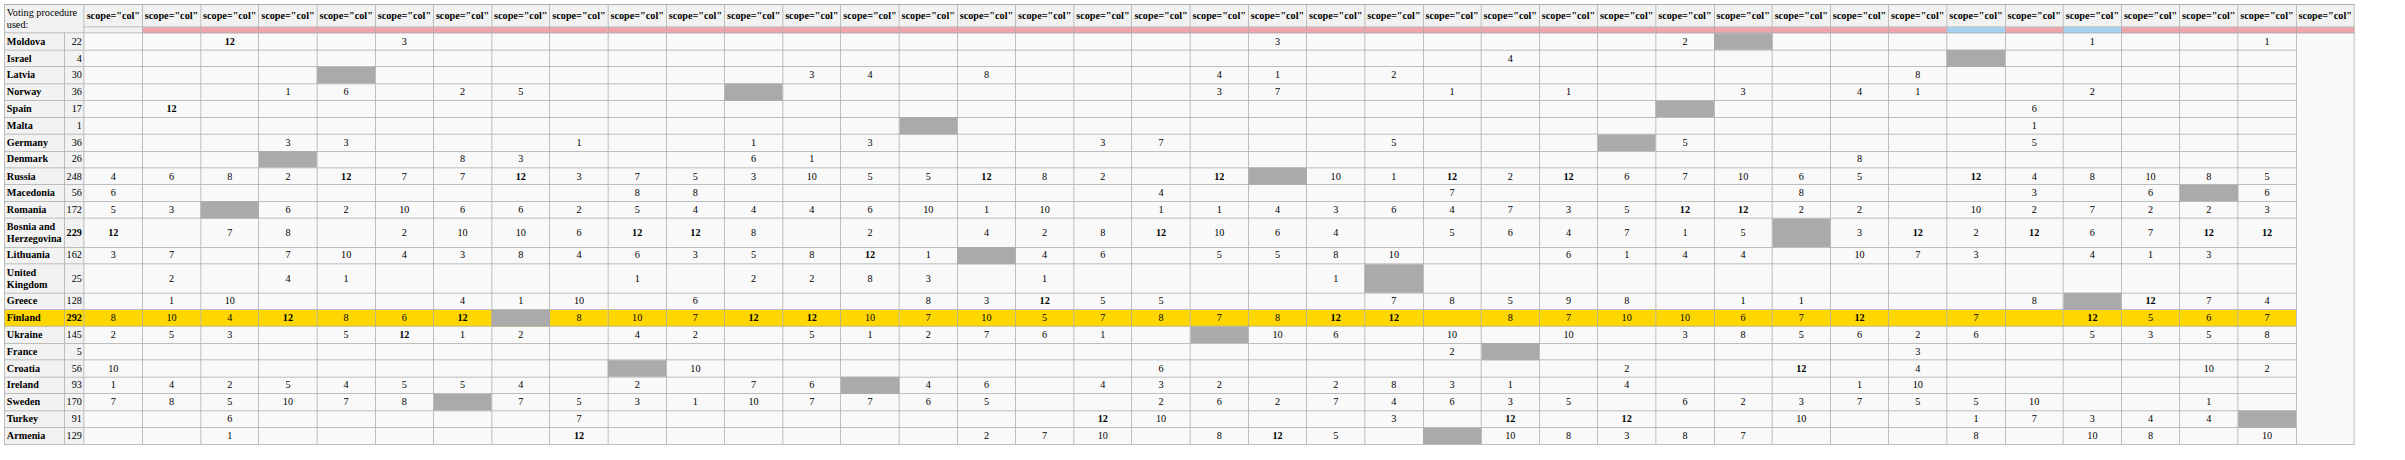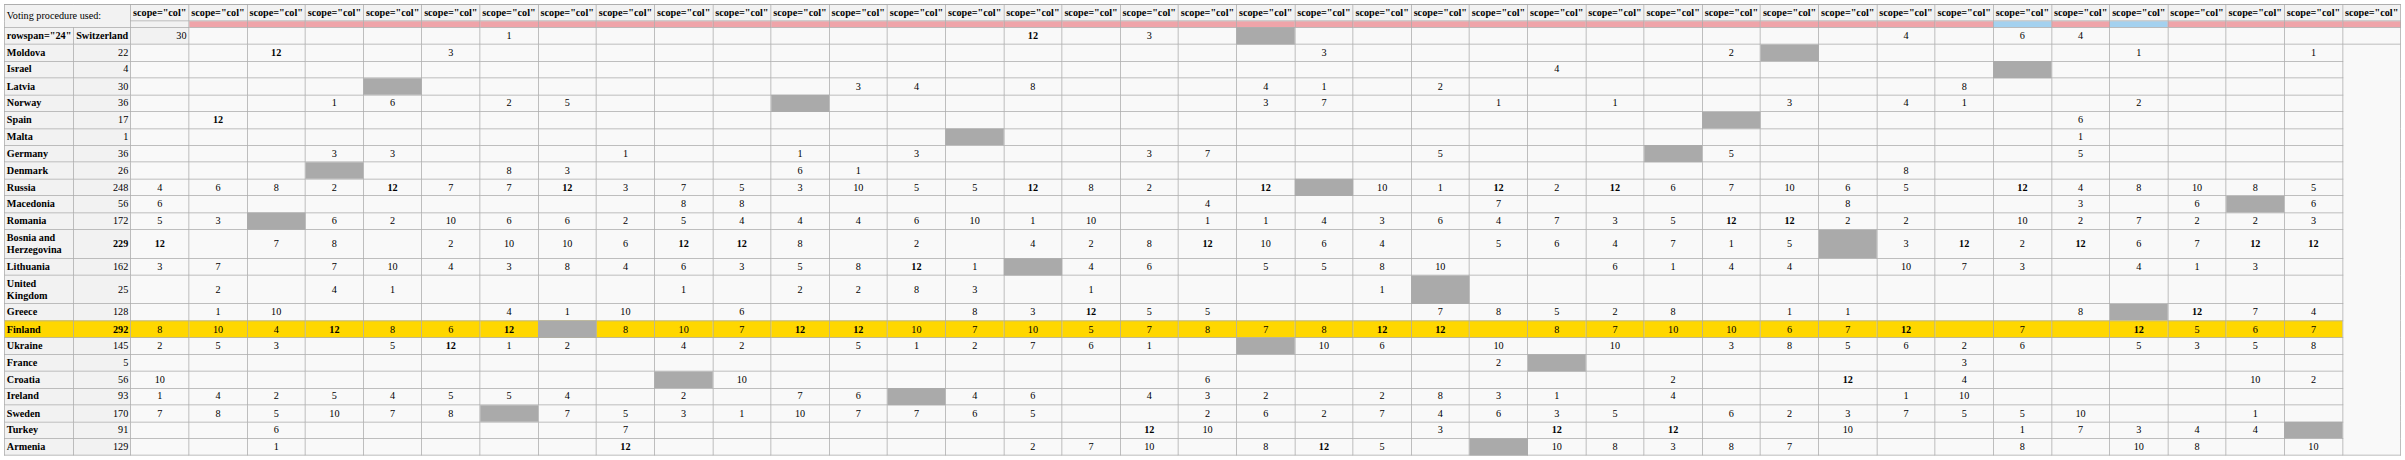+ row: (39, 35)
(1569, 300) 9 -> (1615, 312) 2
